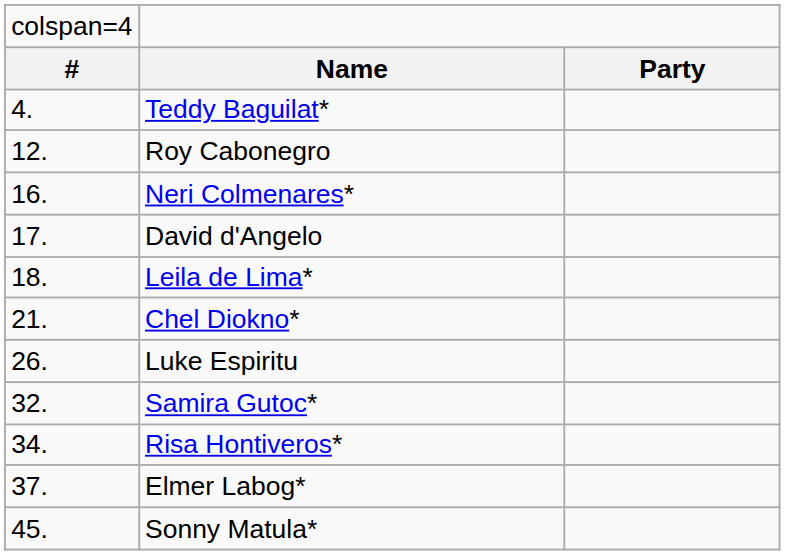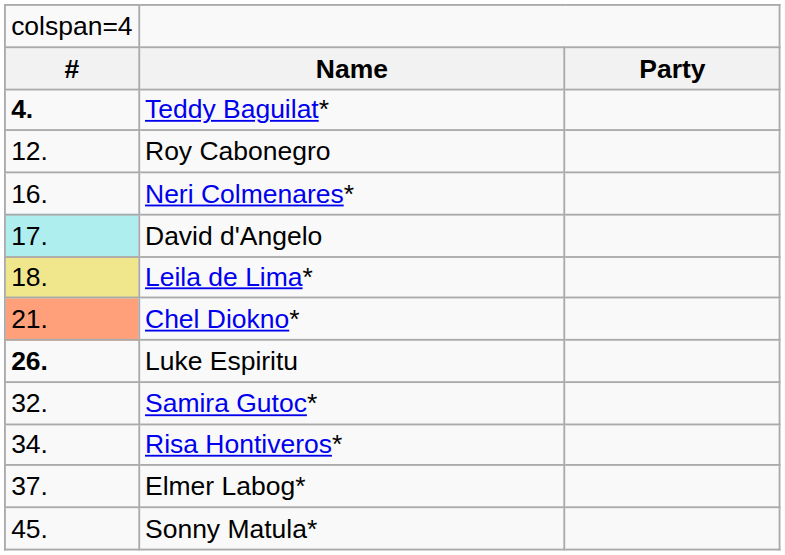(22, 110) normal -> (22, 110) bold
(30, 236) no background -> (30, 236) paleturquoise background
(30, 277) no background -> (30, 277) khaki background
(30, 319) no background -> (30, 319) lightsalmon background
(30, 361) normal -> (30, 361) bold
